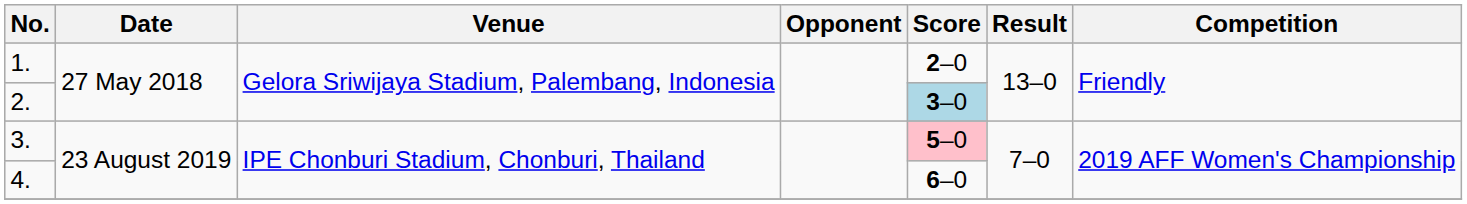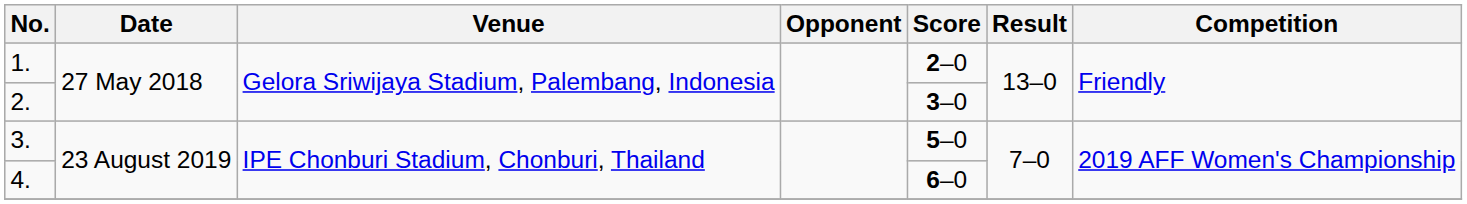(947, 101) lightblue background -> (947, 101) no background
(947, 140) pink background -> (947, 140) no background
